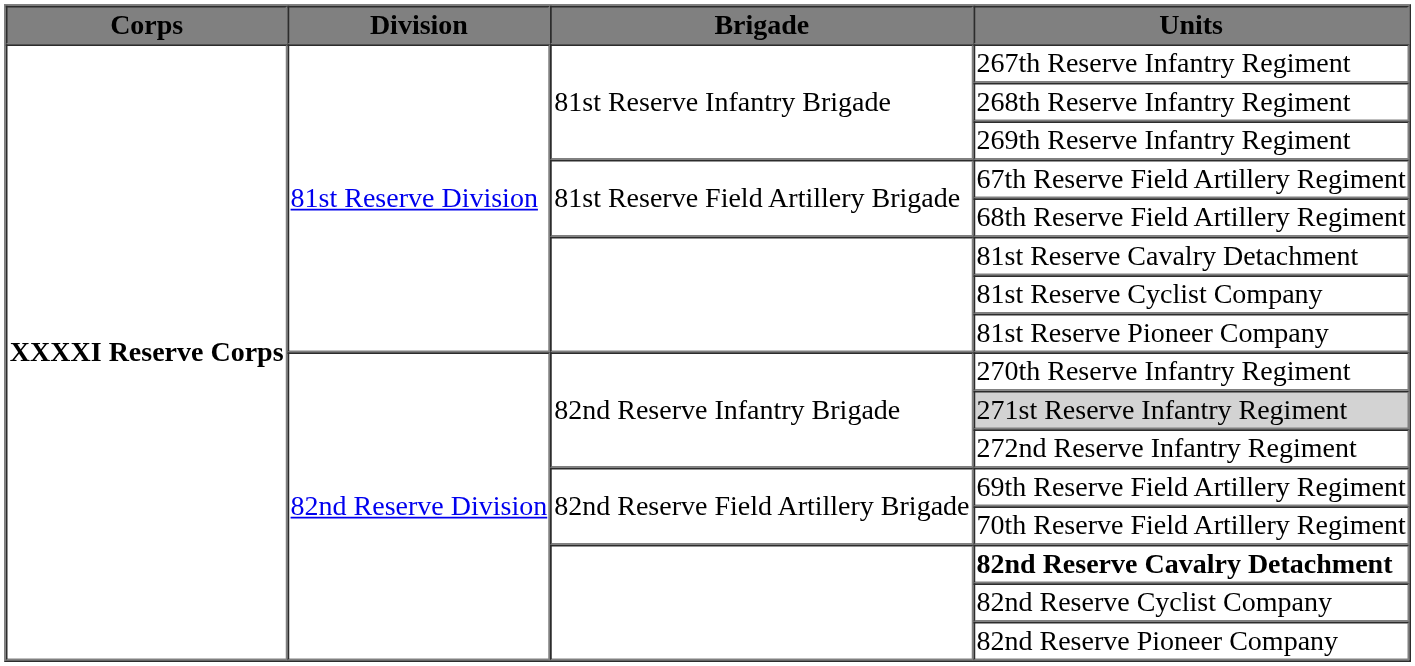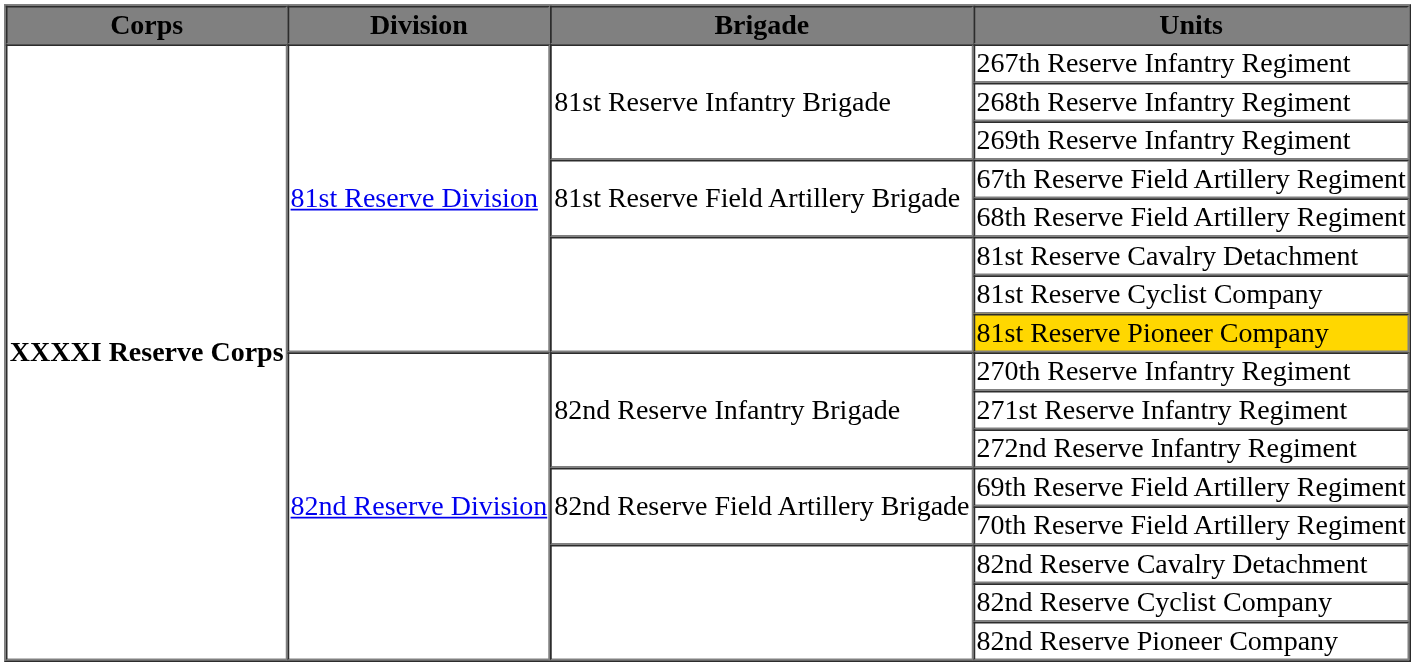(1153, 332) no background -> (1153, 332) gold background
(1162, 409) lightgrey background -> (1162, 409) no background
(1184, 563) bold -> (1172, 563) normal
